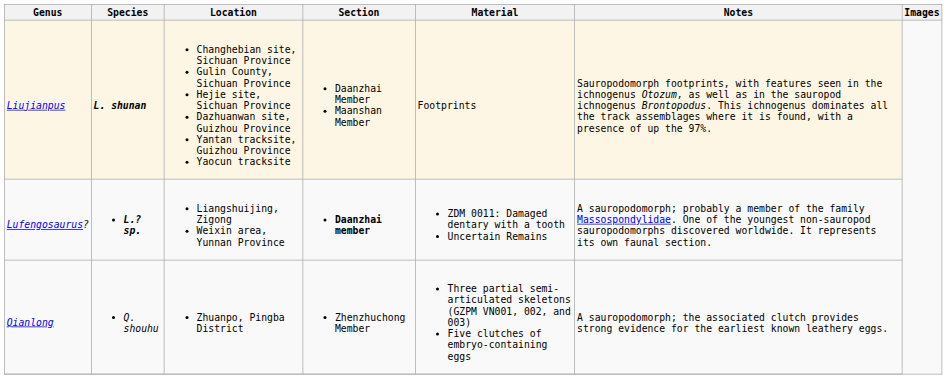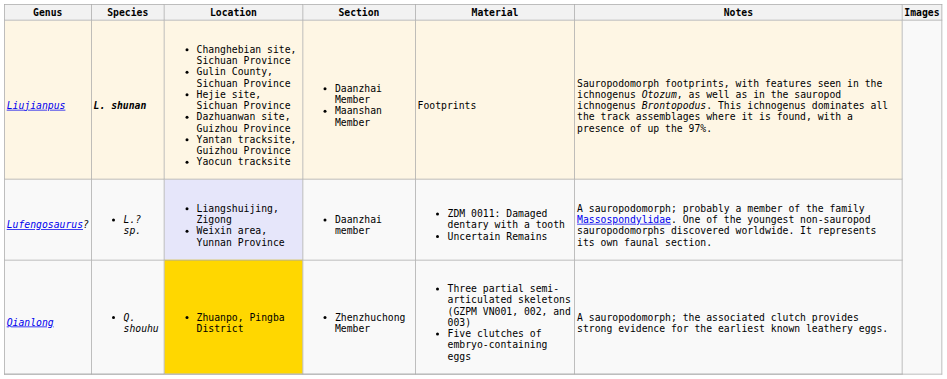(128, 225) bold -> (128, 225) normal
(233, 225) no background -> (233, 225) lavender background
(359, 225) bold -> (359, 225) normal
(233, 322) no background -> (233, 322) gold background
